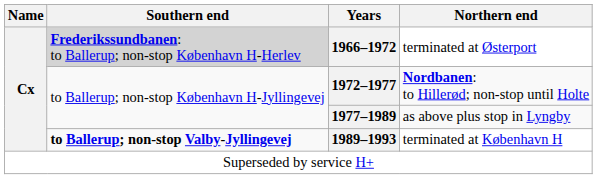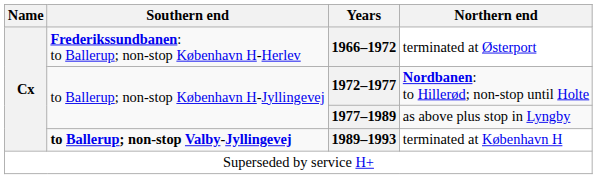(176, 46) lightgrey background -> (176, 46) no background
